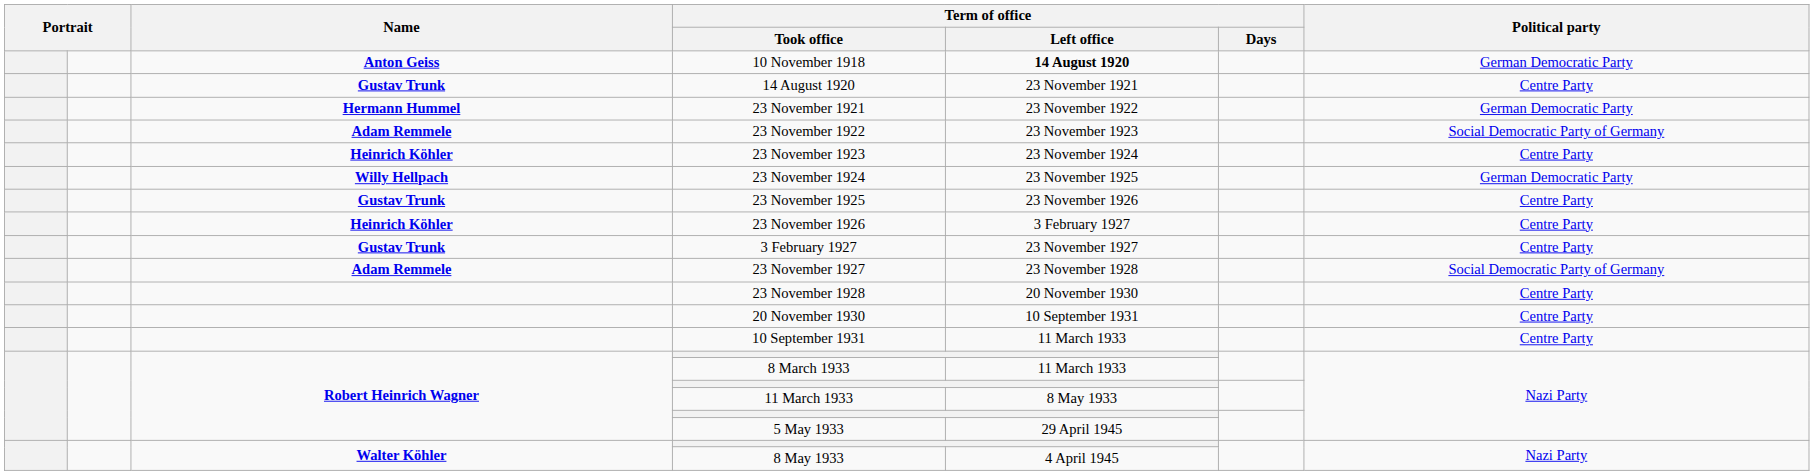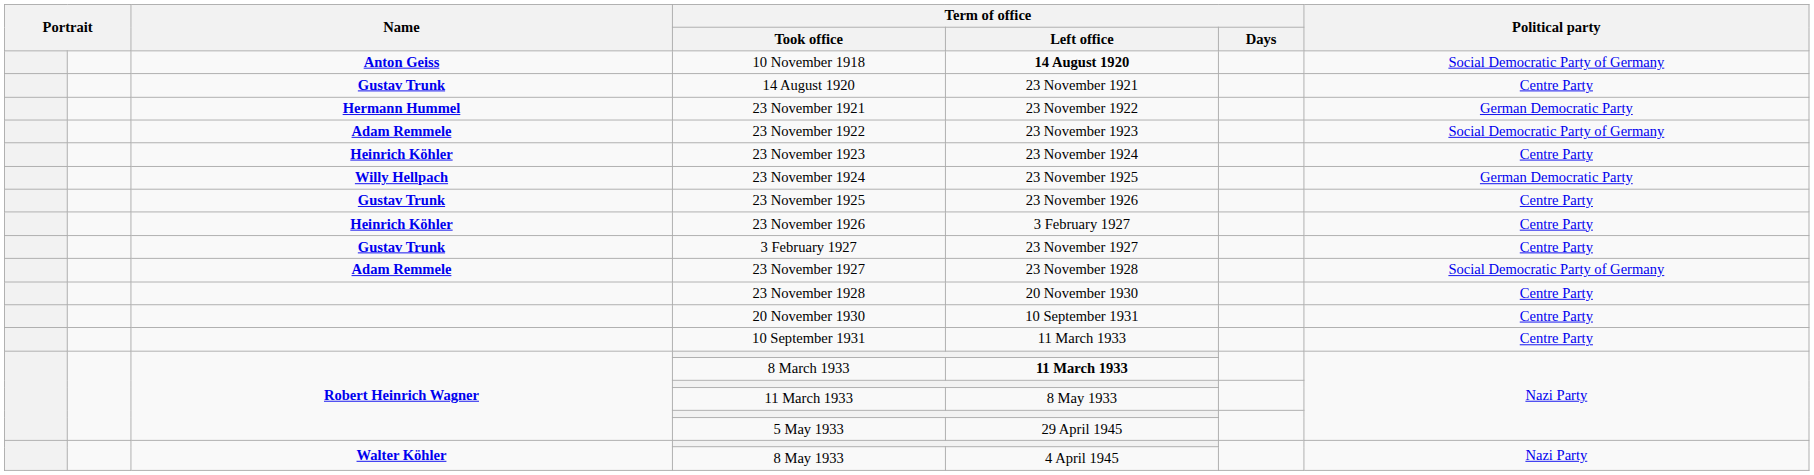(1556, 62) German Democratic Party -> (1556, 62) Social Democratic Party of Germany
(1082, 369) normal -> (1082, 369) bold
